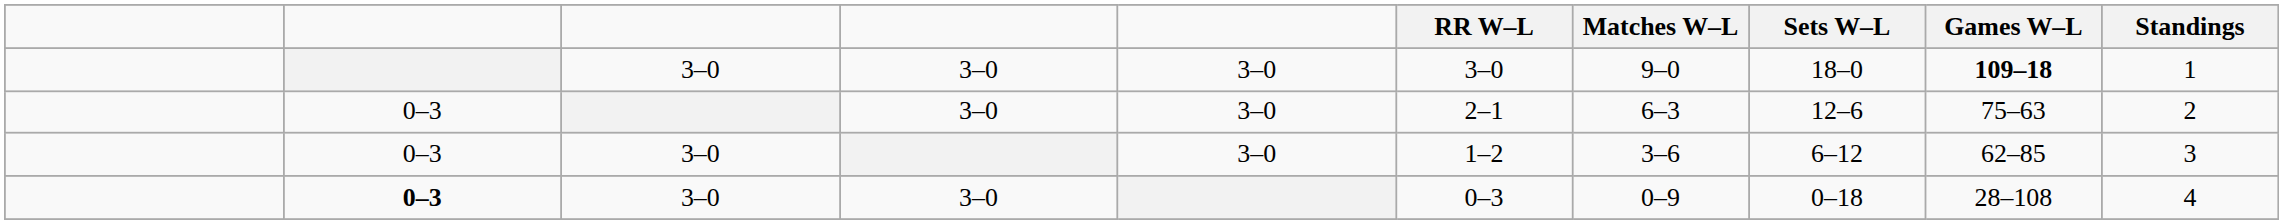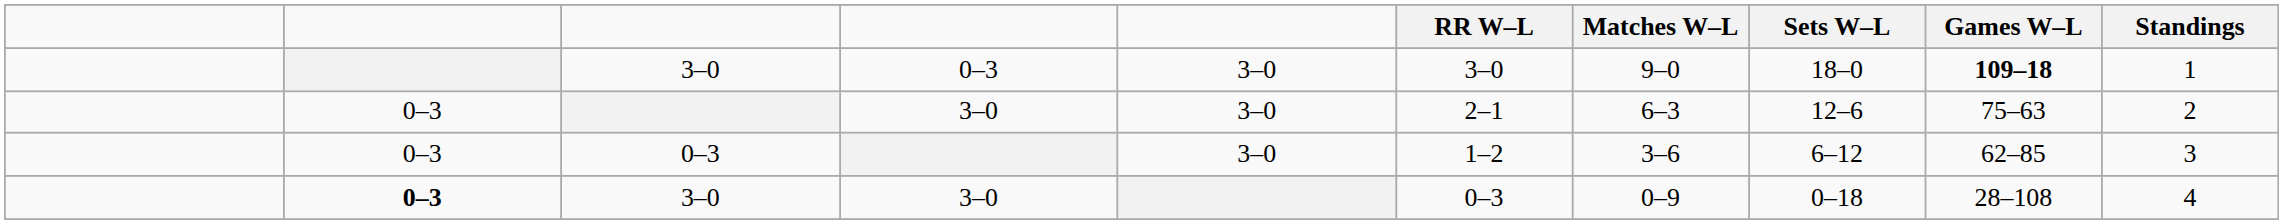(979, 69) 3–0 -> (979, 69) 0–3
(700, 154) 3–0 -> (700, 154) 0–3
